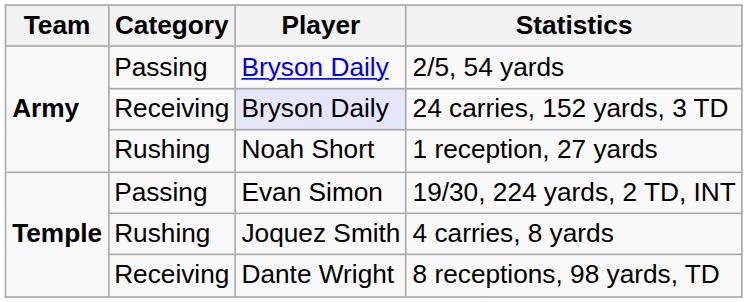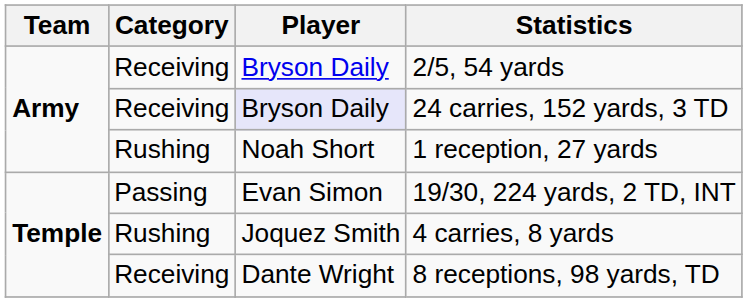(161, 67) Passing -> (172, 67) Receiving
